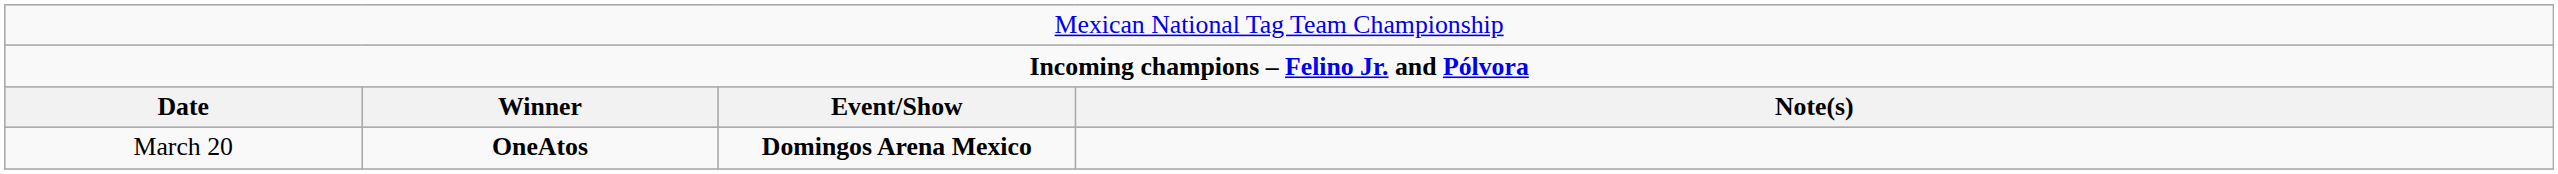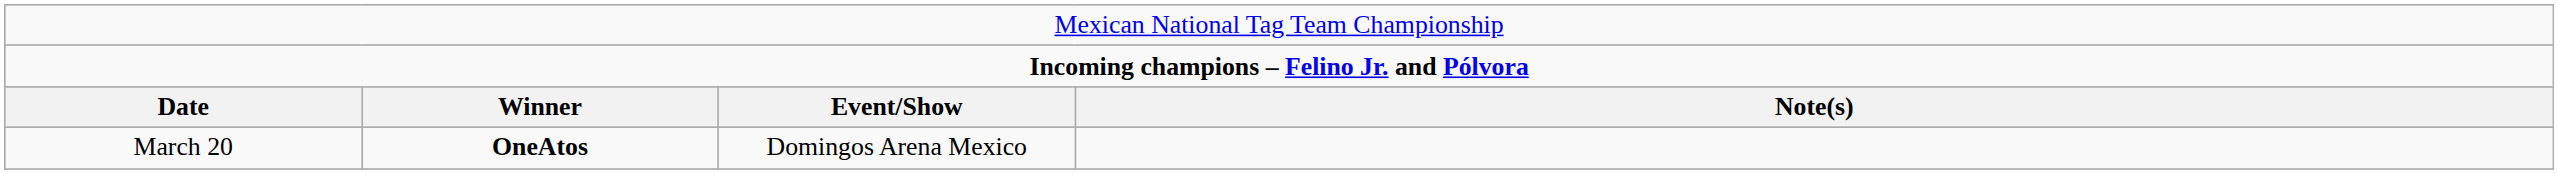(897, 147) bold -> (897, 147) normal
